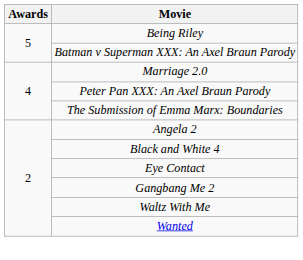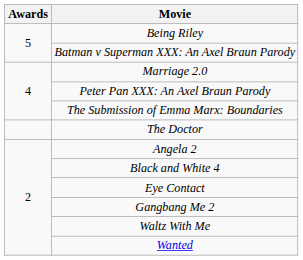+ row: (175, 129)
